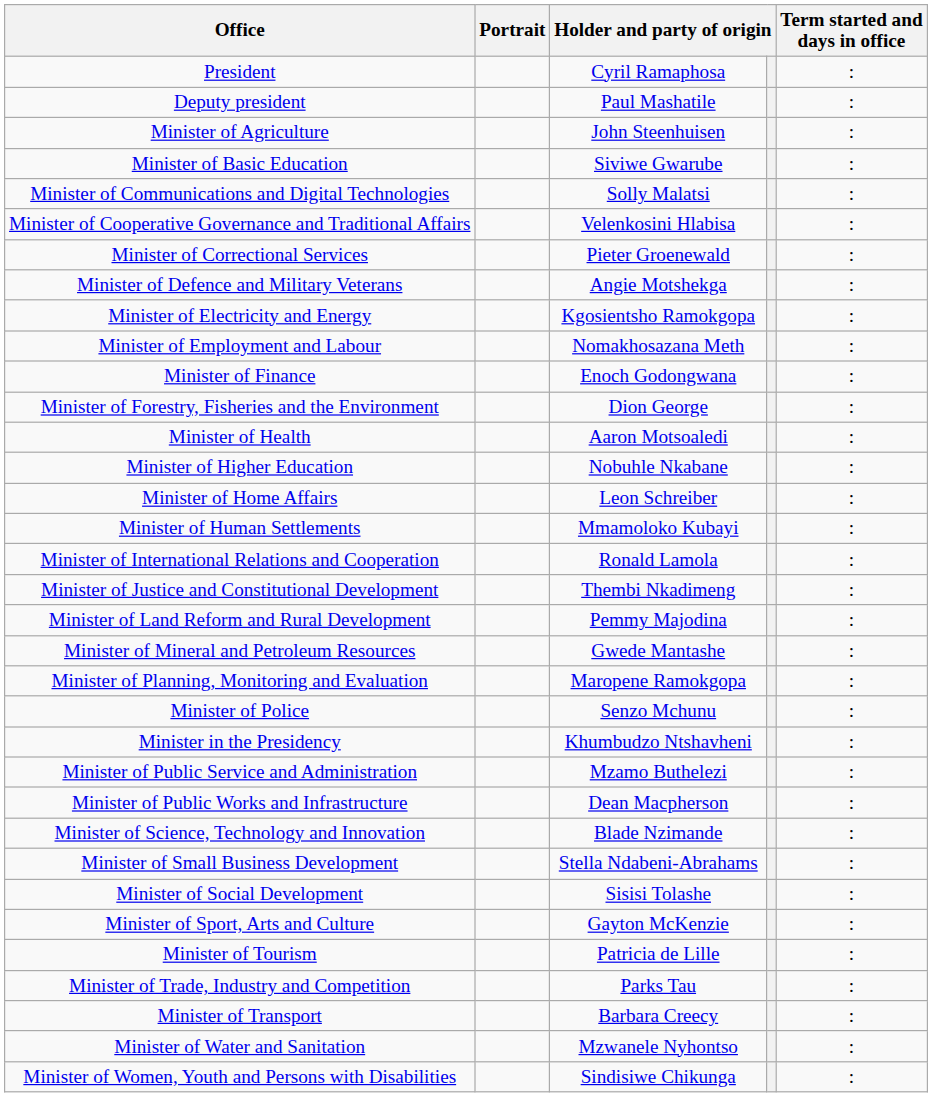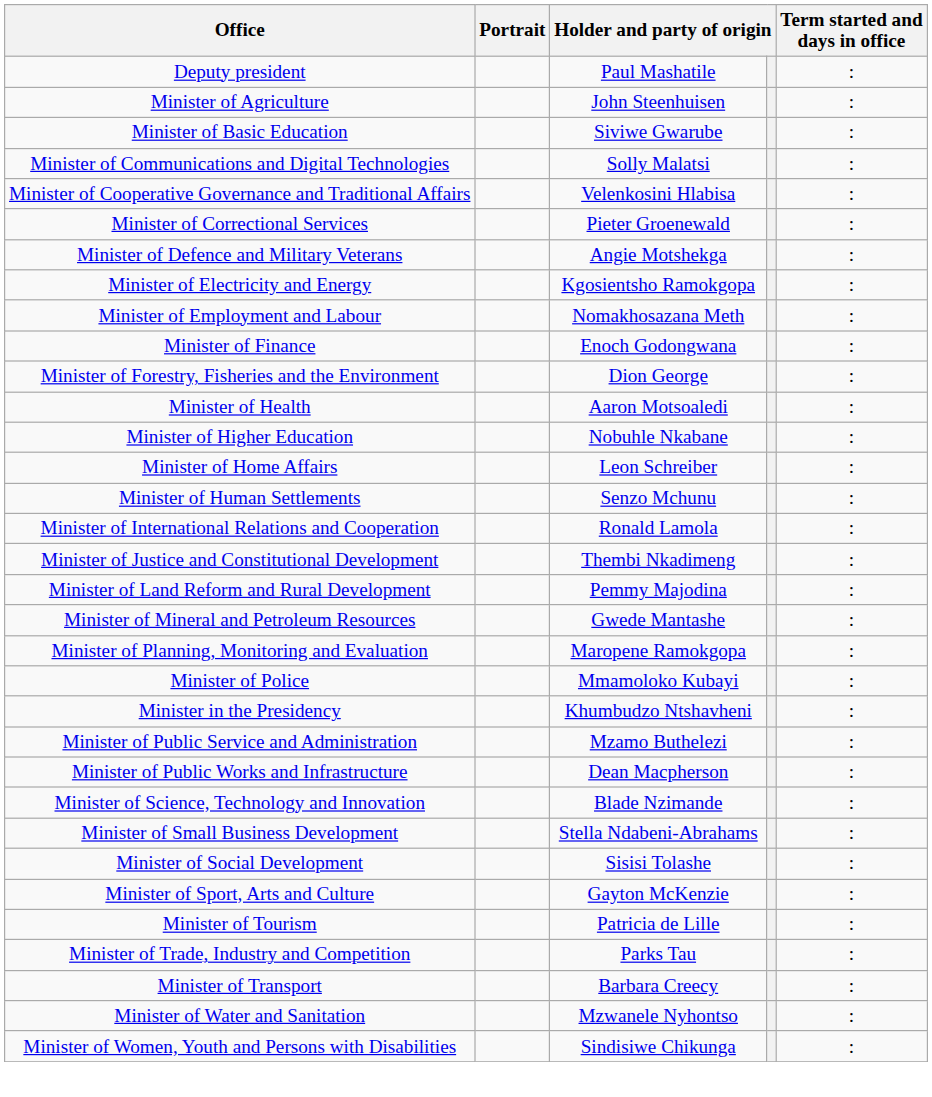- row: (240, 71)
(658, 528) Mmamoloko Kubayi -> (658, 498) Senzo Mchunu
(658, 711) Senzo Mchunu -> (658, 680) Mmamoloko Kubayi
